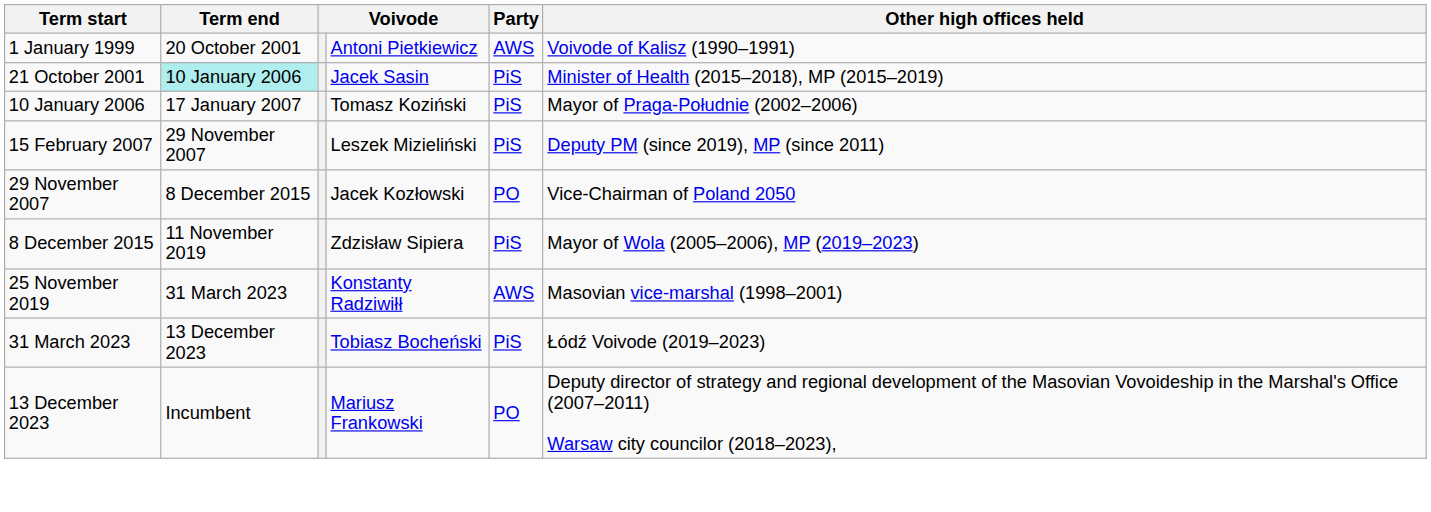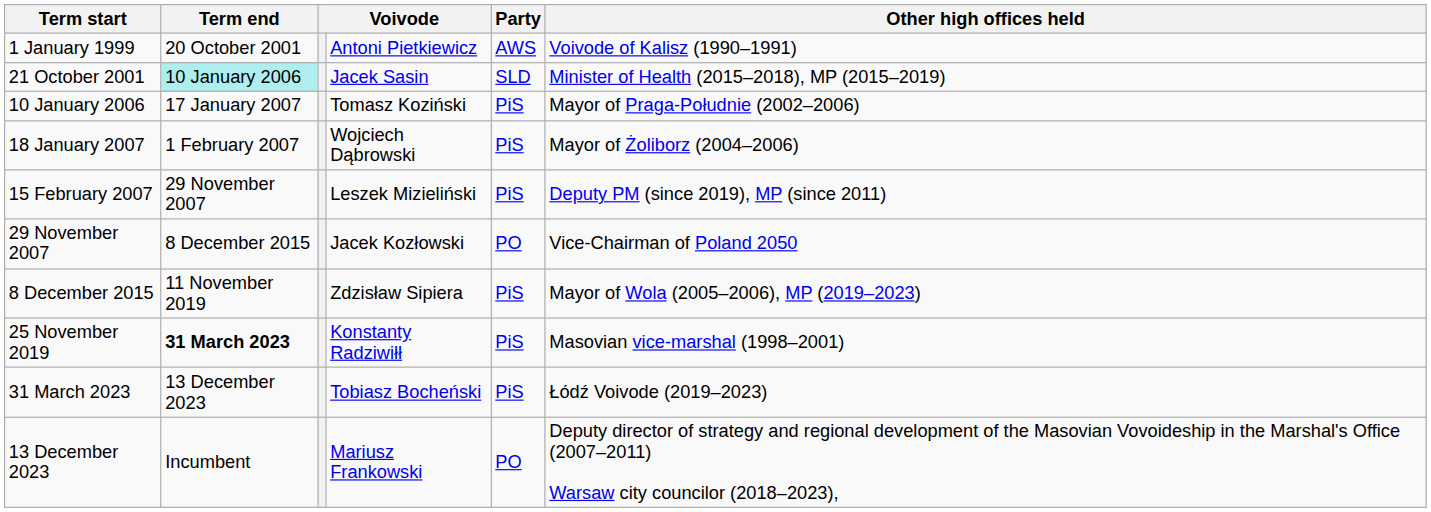(508, 76) PiS -> (513, 76) SLD
+ row: (77, 144)
(226, 293) normal -> (228, 342) bold
(514, 293) AWS -> (509, 342) PiS
